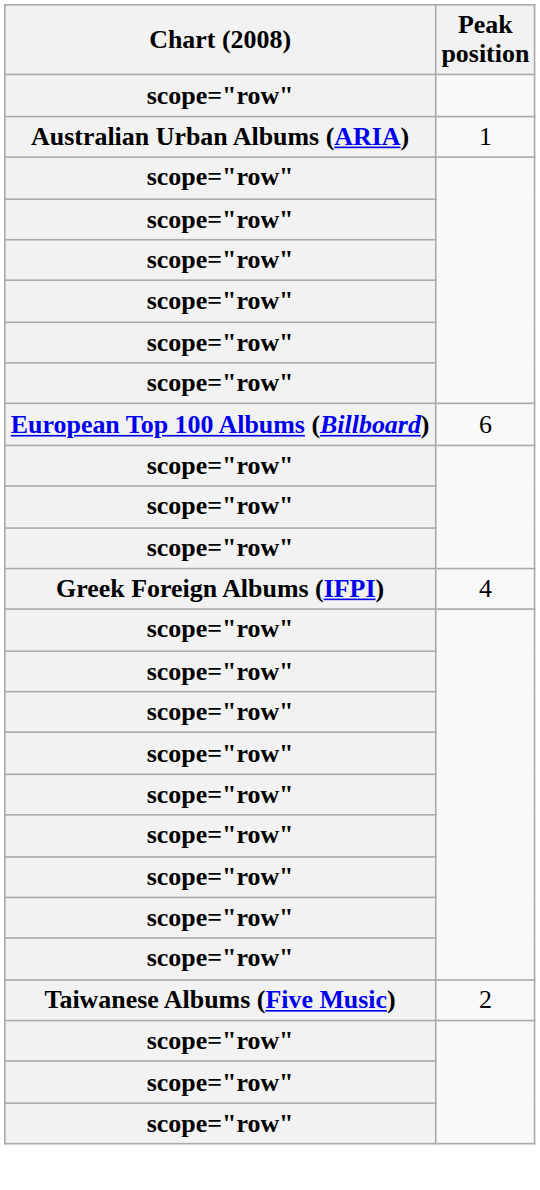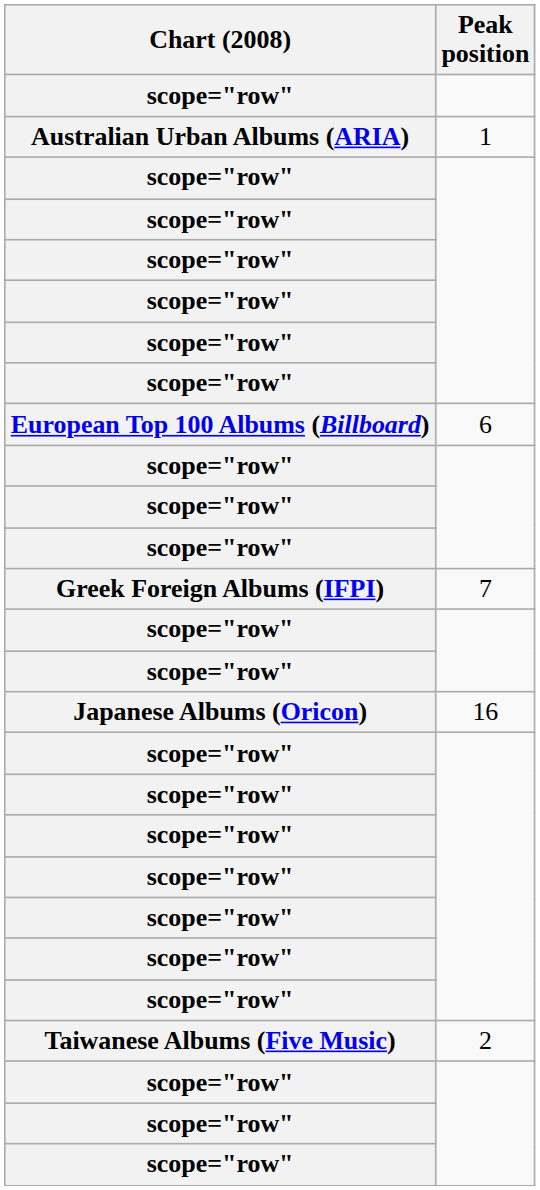(485, 588) 4 -> (485, 588) 7
+ row: (220, 711)
